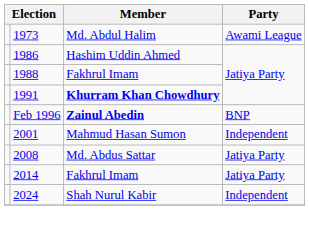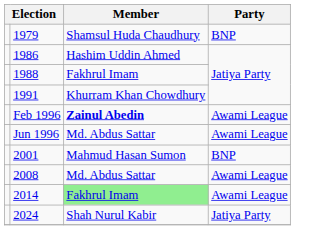- row: (26, 34)
+ row: (26, 34)
(143, 94) bold -> (136, 94) normal
(238, 114) BNP -> (249, 114) Awami League
+ row: (36, 134)
(257, 134) Independent -> (223, 154) BNP
(255, 154) Jatiya Party -> (249, 174) Awami League
(102, 174) no background -> (102, 194) lightgreen background
(255, 174) Jatiya Party -> (249, 194) Awami League
(257, 194) Independent -> (241, 214) Jatiya Party
